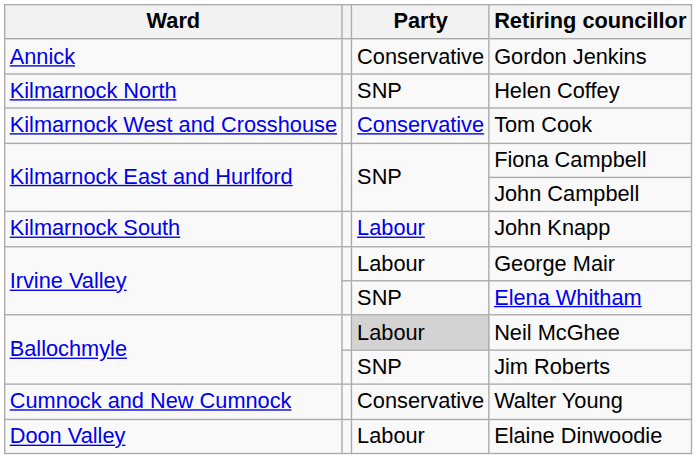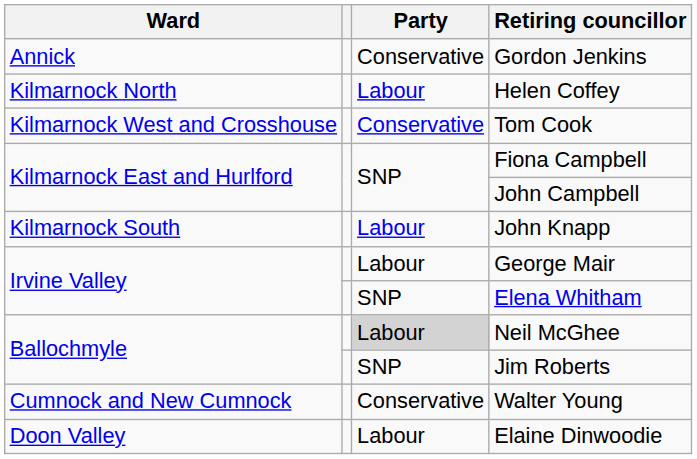(379, 90) SNP -> (391, 90) Labour
